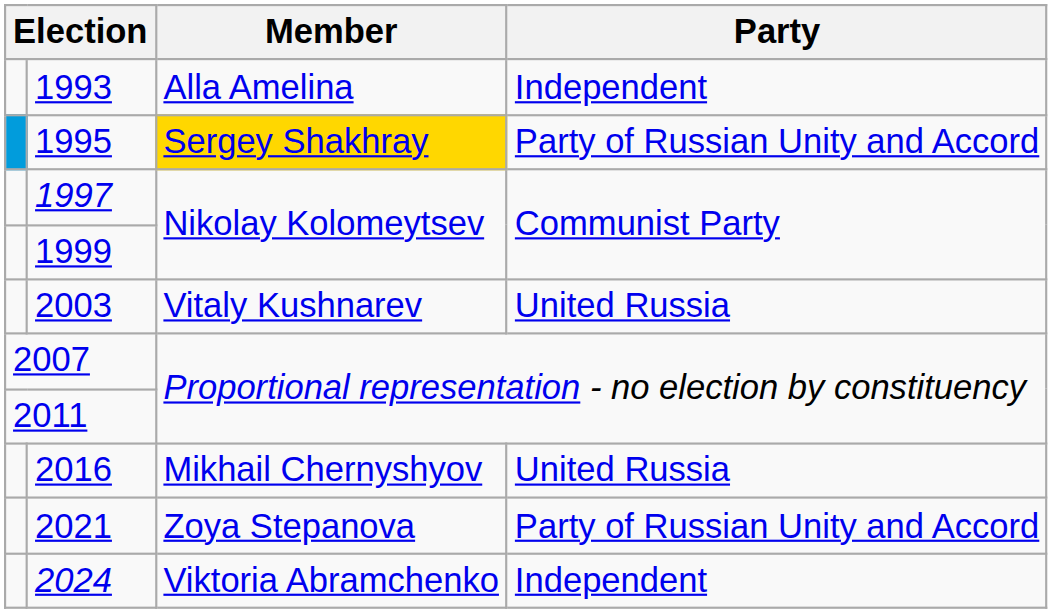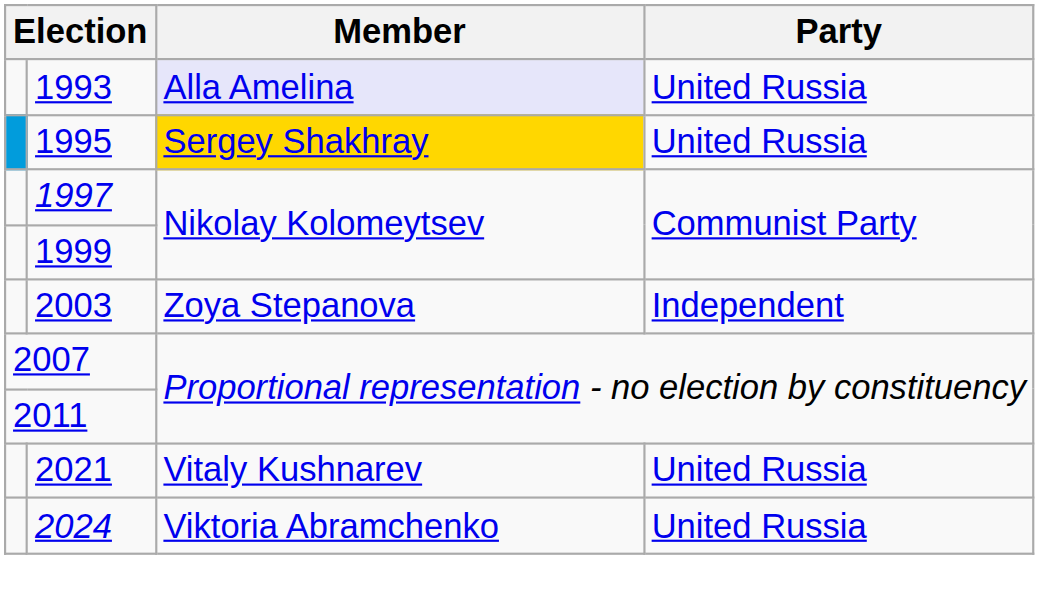(258, 86) no background -> (258, 86) lavender background
(611, 86) Independent -> (759, 86) United Russia
(777, 141) Party of Russian Unity and Accord -> (759, 141) United Russia
(293, 305) Vitaly Kushnarev -> (289, 305) Zoya Stepanova
(622, 305) United Russia -> (748, 305) Independent
- row: (73, 470)
(289, 525) Zoya Stepanova -> (293, 470) Vitaly Kushnarev
(777, 525) Party of Russian Unity and Accord -> (759, 470) United Russia
(611, 580) Independent -> (759, 525) United Russia
